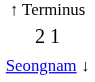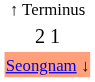(48, 65) no background -> (48, 65) lightsalmon background
